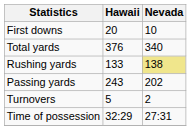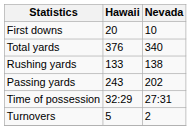(154, 64) khaki background -> (154, 64) no background
rows swapped: (31, 99) <-> (54, 116)
